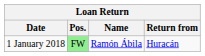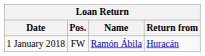(78, 44) lightgreen background -> (78, 44) no background
